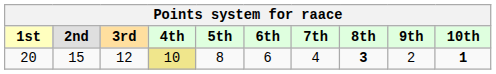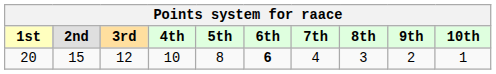(172, 59) khaki background -> (172, 59) no background
(268, 59) normal -> (268, 59) bold
(363, 59) bold -> (363, 59) normal
(463, 59) bold -> (463, 59) normal
